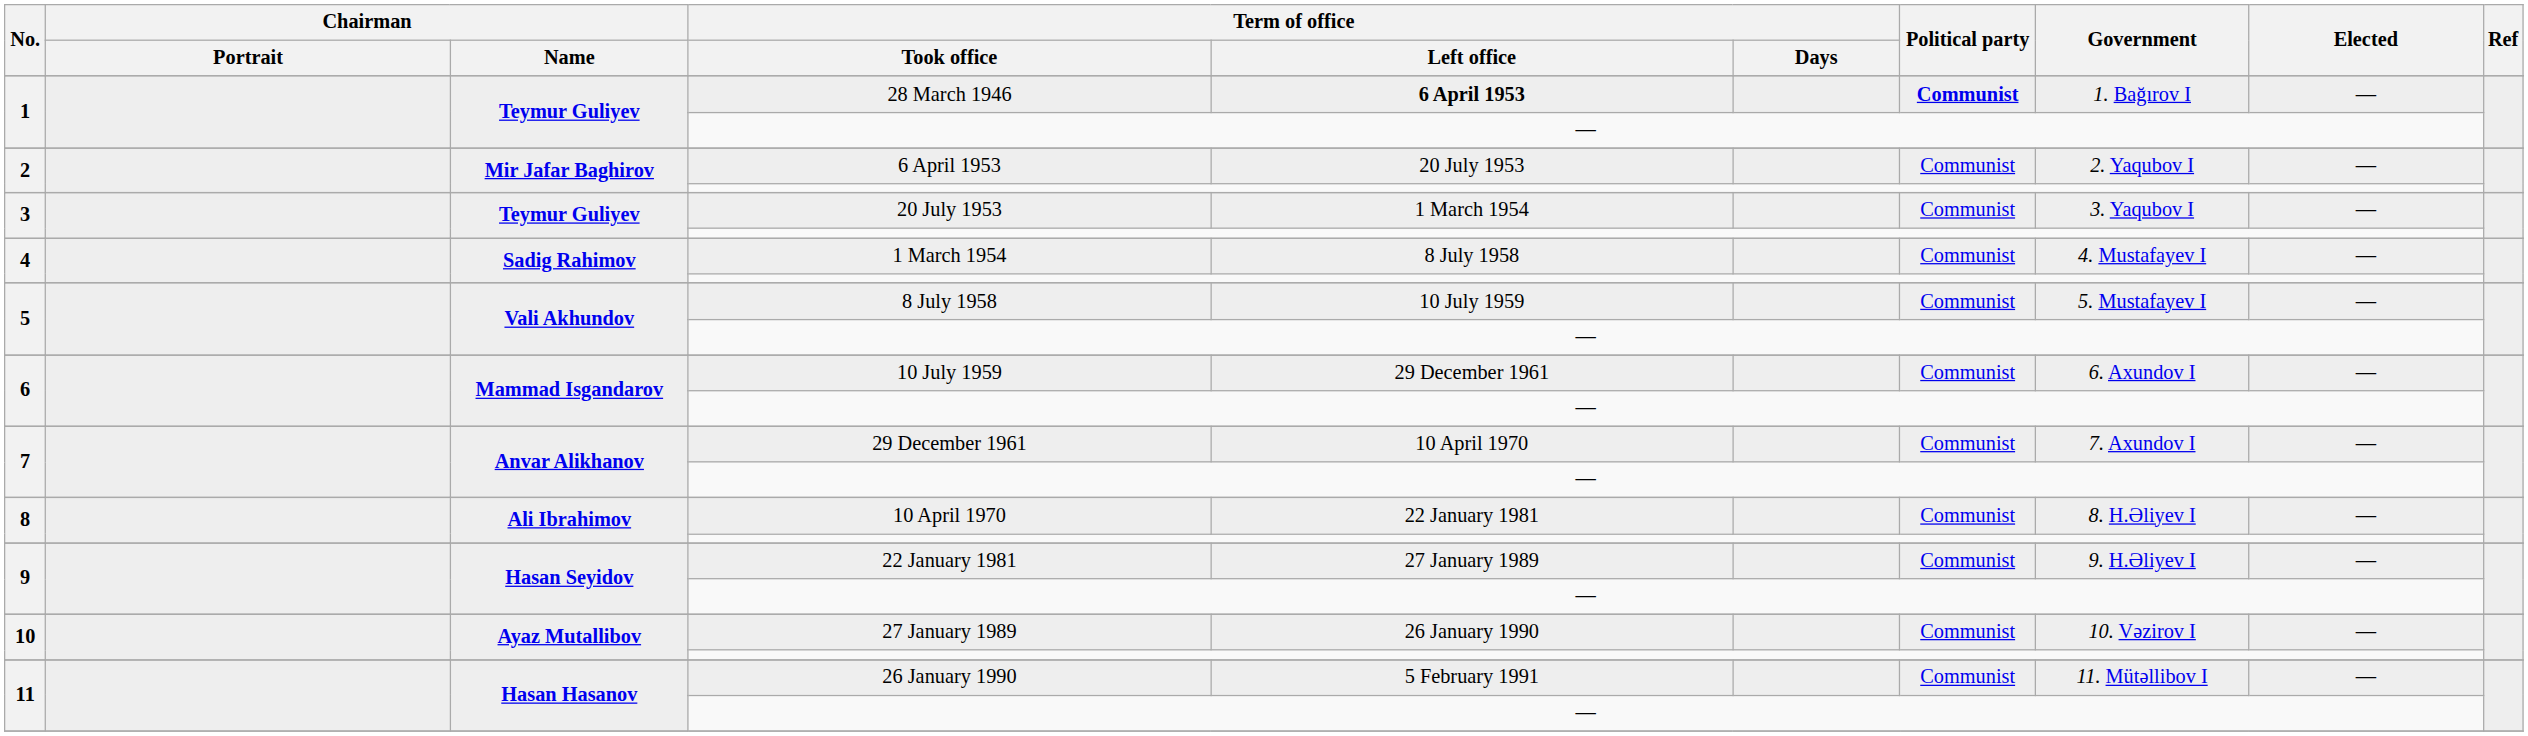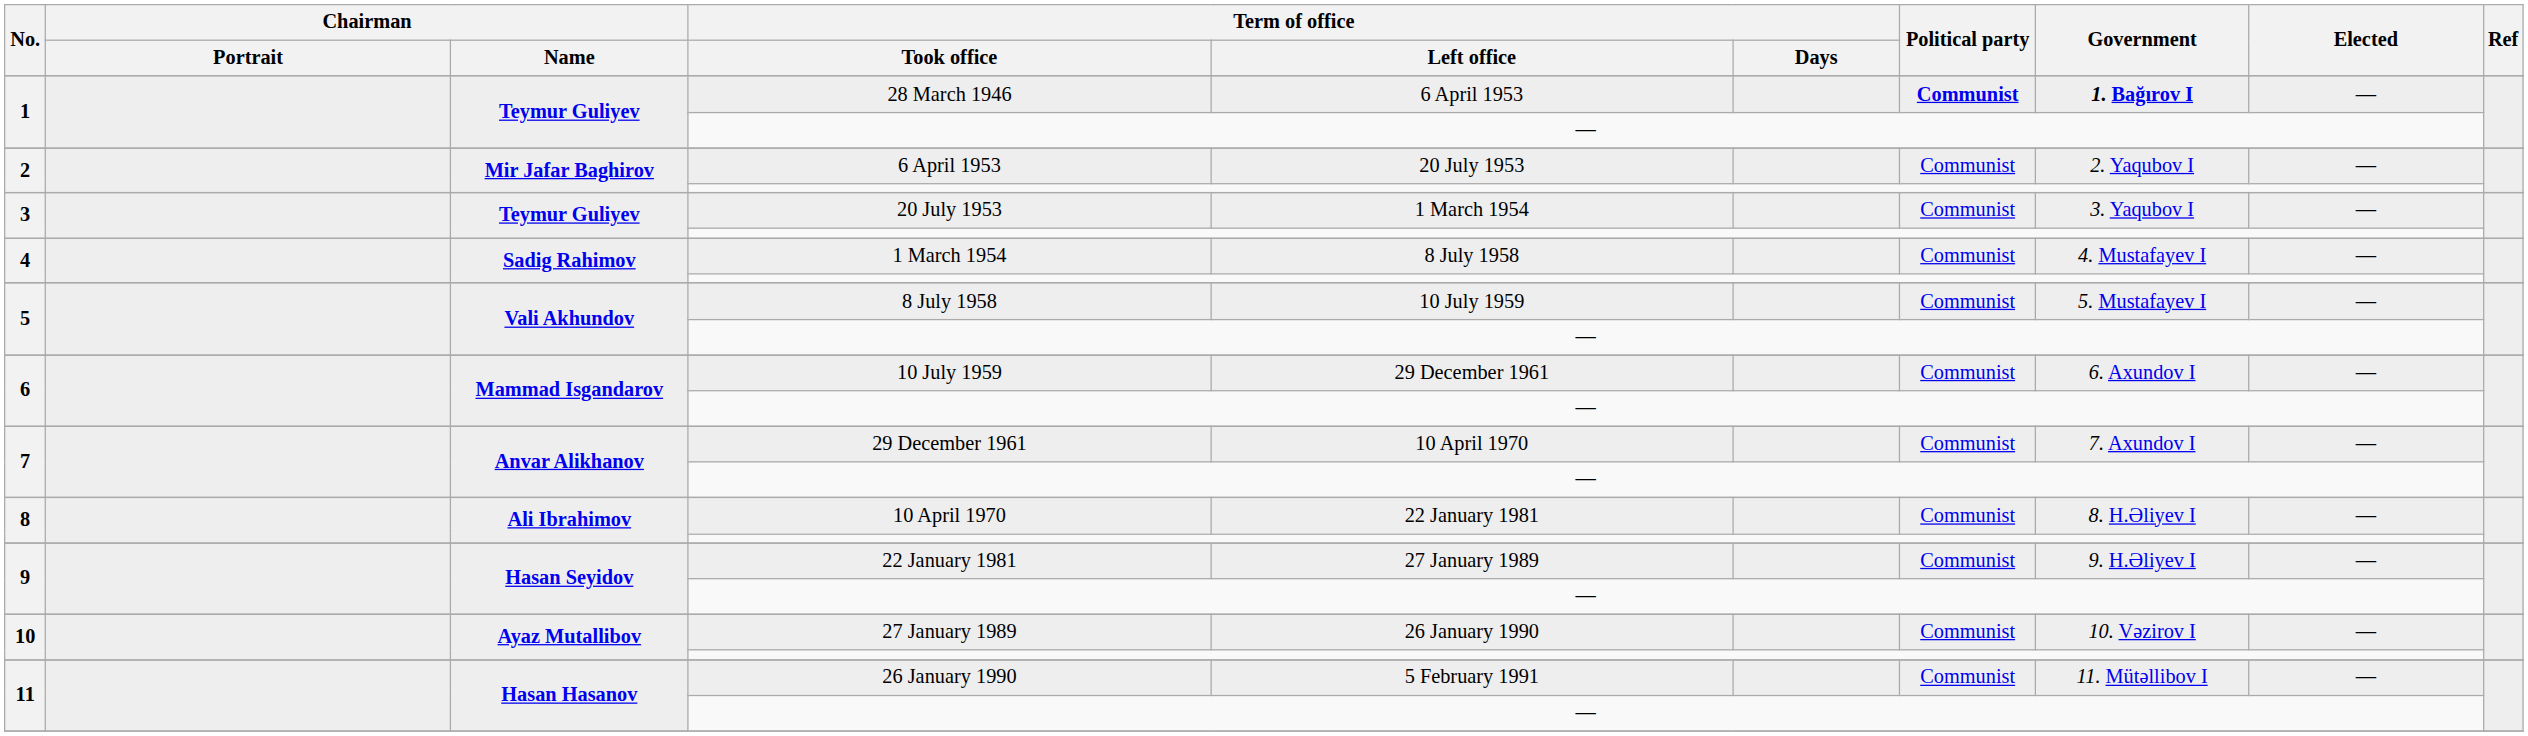(1472, 93) bold -> (1472, 93) normal
(2142, 93) normal -> (2142, 93) bold
